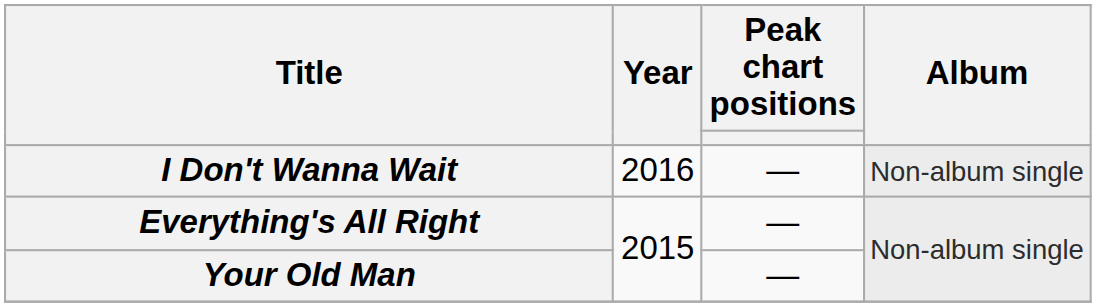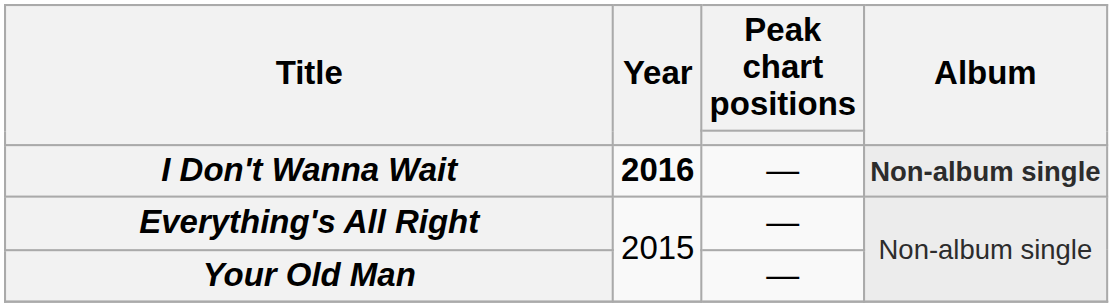(658, 170) normal -> (658, 170) bold
(977, 171) normal -> (985, 171) bold
